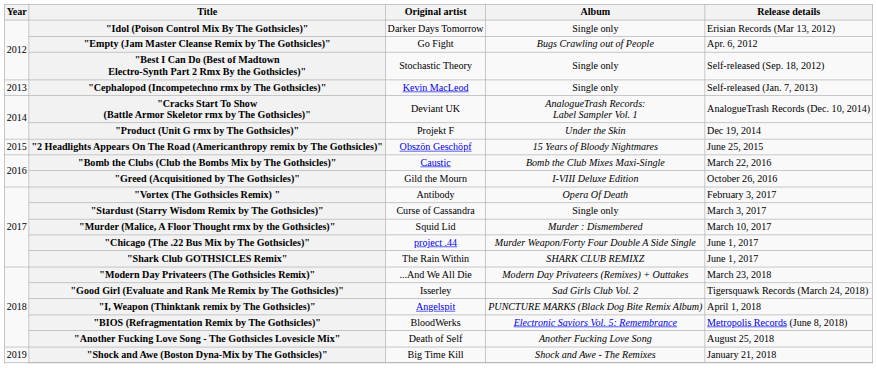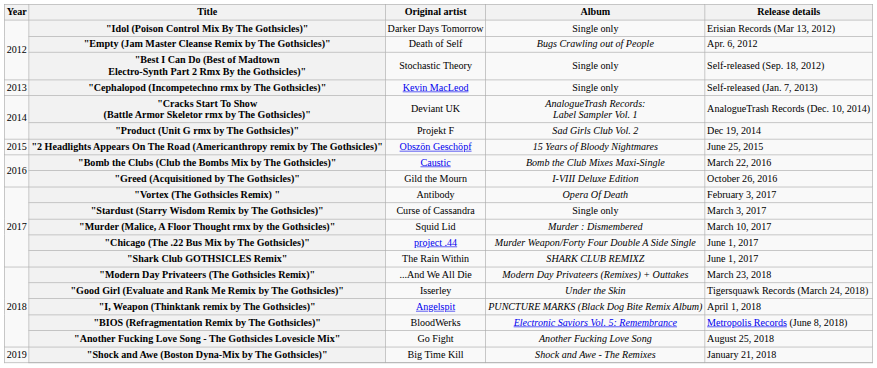(436, 44) Go Fight -> (436, 44) Death of Self
(595, 131) Under the Skin -> (595, 131) Sad Girls Club Vol. 2
(595, 290) Sad Girls Club Vol. 2 -> (595, 290) Under the Skin
(436, 338) Death of Self -> (436, 338) Go Fight
